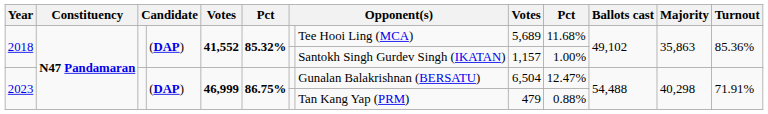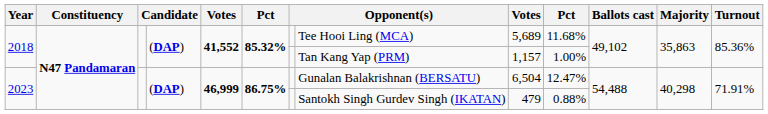(402, 57) Santokh Singh Gurdev Singh (IKATAN) -> (354, 57) Tan Kang Yap (PRM)
(354, 99) Tan Kang Yap (PRM) -> (402, 99) Santokh Singh Gurdev Singh (IKATAN)
